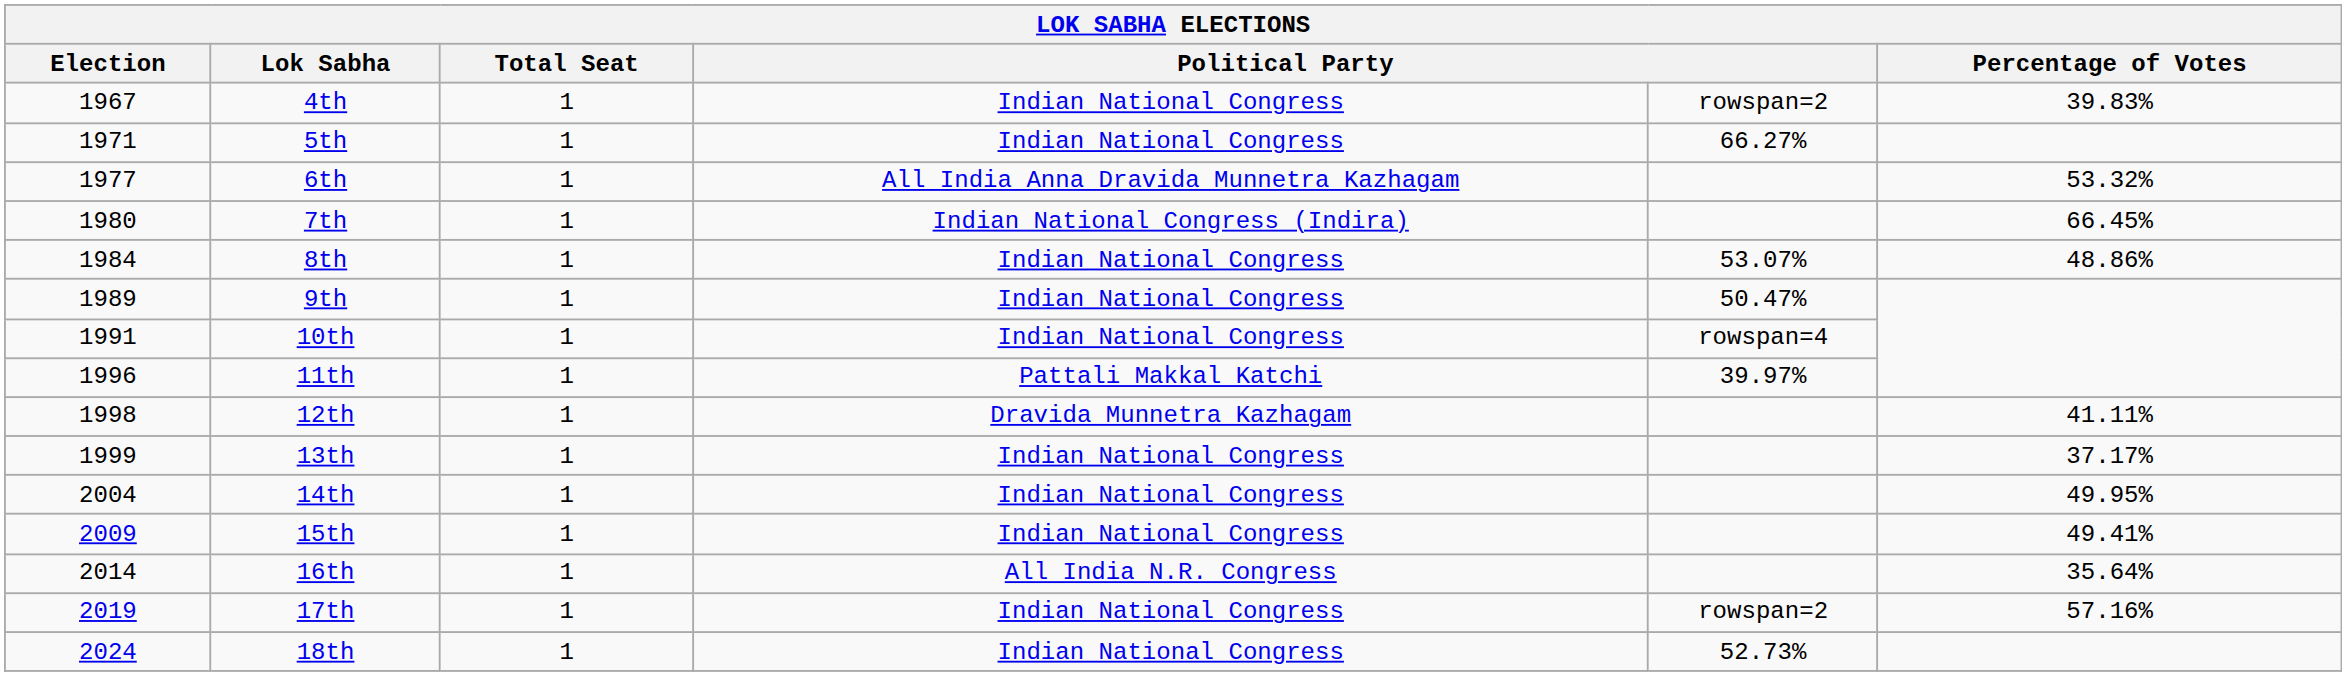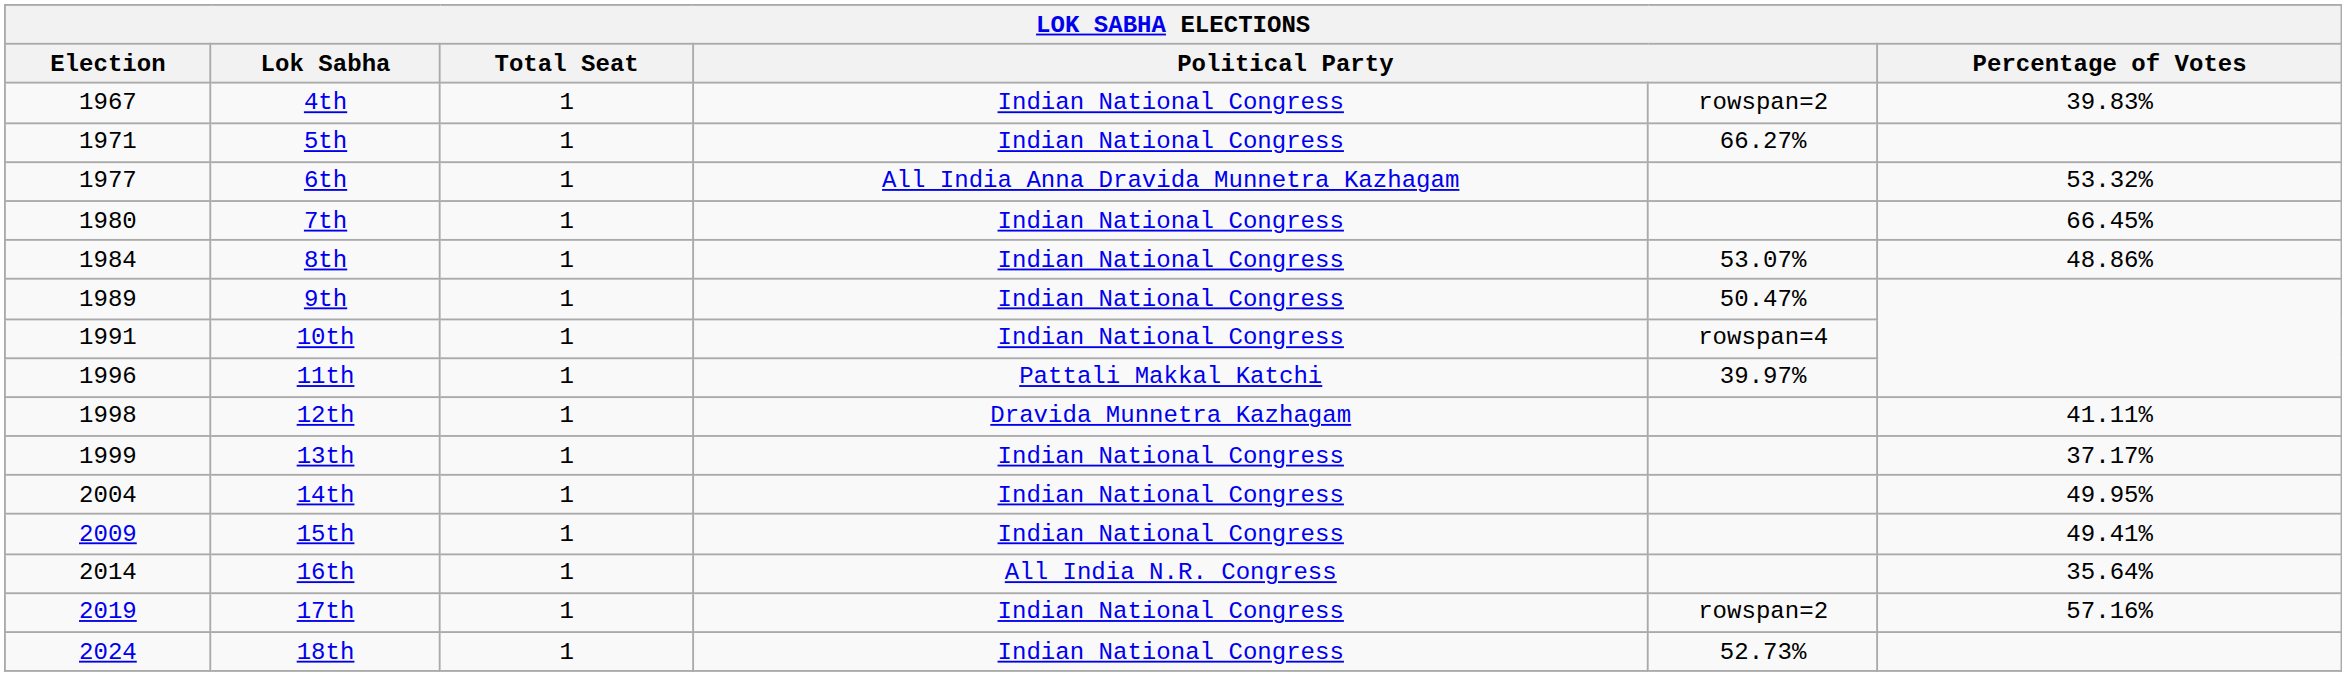(1171, 221) Indian National Congress (Indira) -> (1171, 221) Indian National Congress
